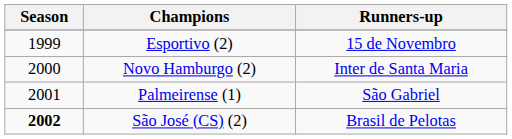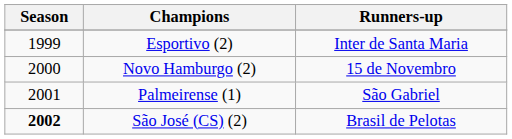(401, 43) 15 de Novembro -> (401, 43) Inter de Santa Maria
(401, 69) Inter de Santa Maria -> (401, 69) 15 de Novembro
